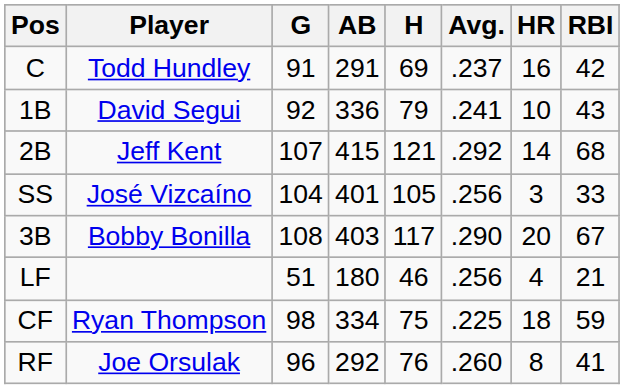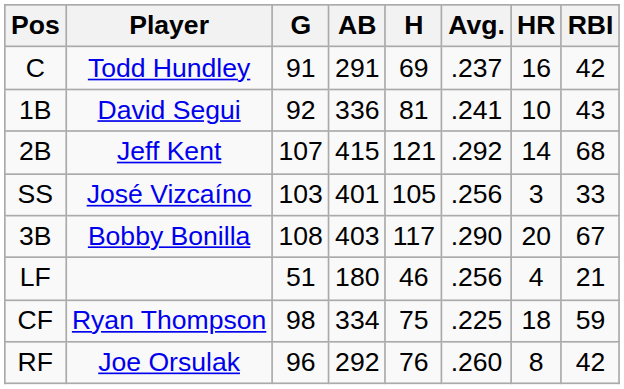(414, 109) 79 -> (414, 109) 81
(301, 194) 104 -> (301, 194) 103
(591, 362) 41 -> (591, 362) 42
